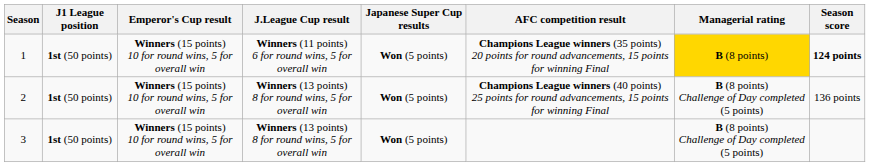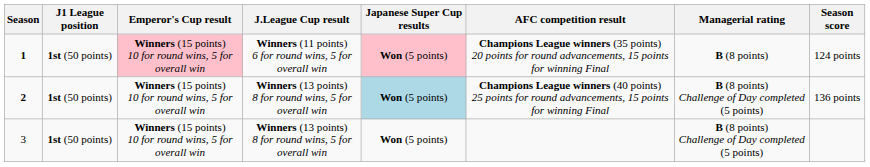(23, 55) normal -> (23, 55) bold
(180, 55) no background -> (180, 55) pink background
(414, 55) no background -> (414, 55) pink background
(742, 55) gold background -> (742, 55) no background
(837, 55) bold -> (837, 55) normal
(23, 97) normal -> (23, 97) bold
(414, 97) no background -> (414, 97) lightblue background
